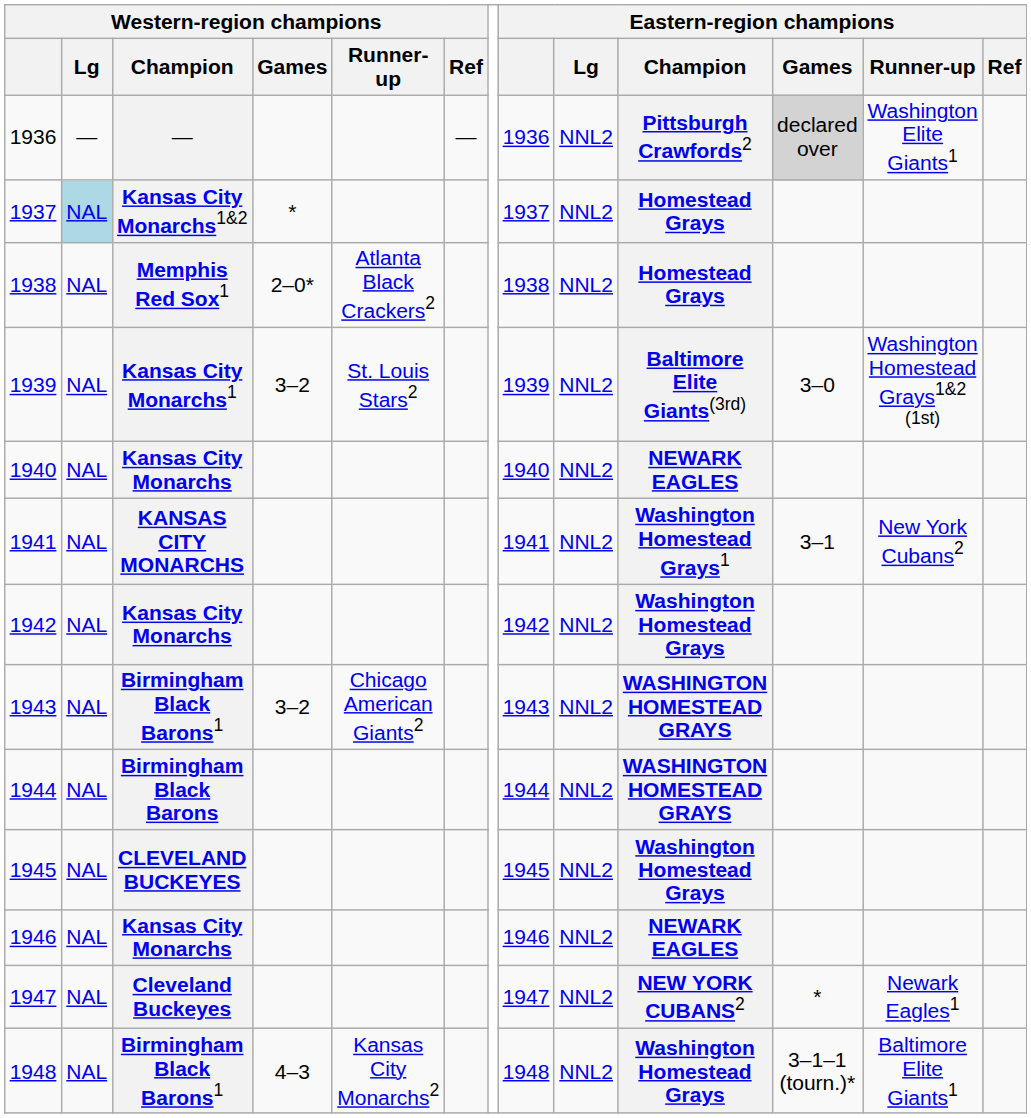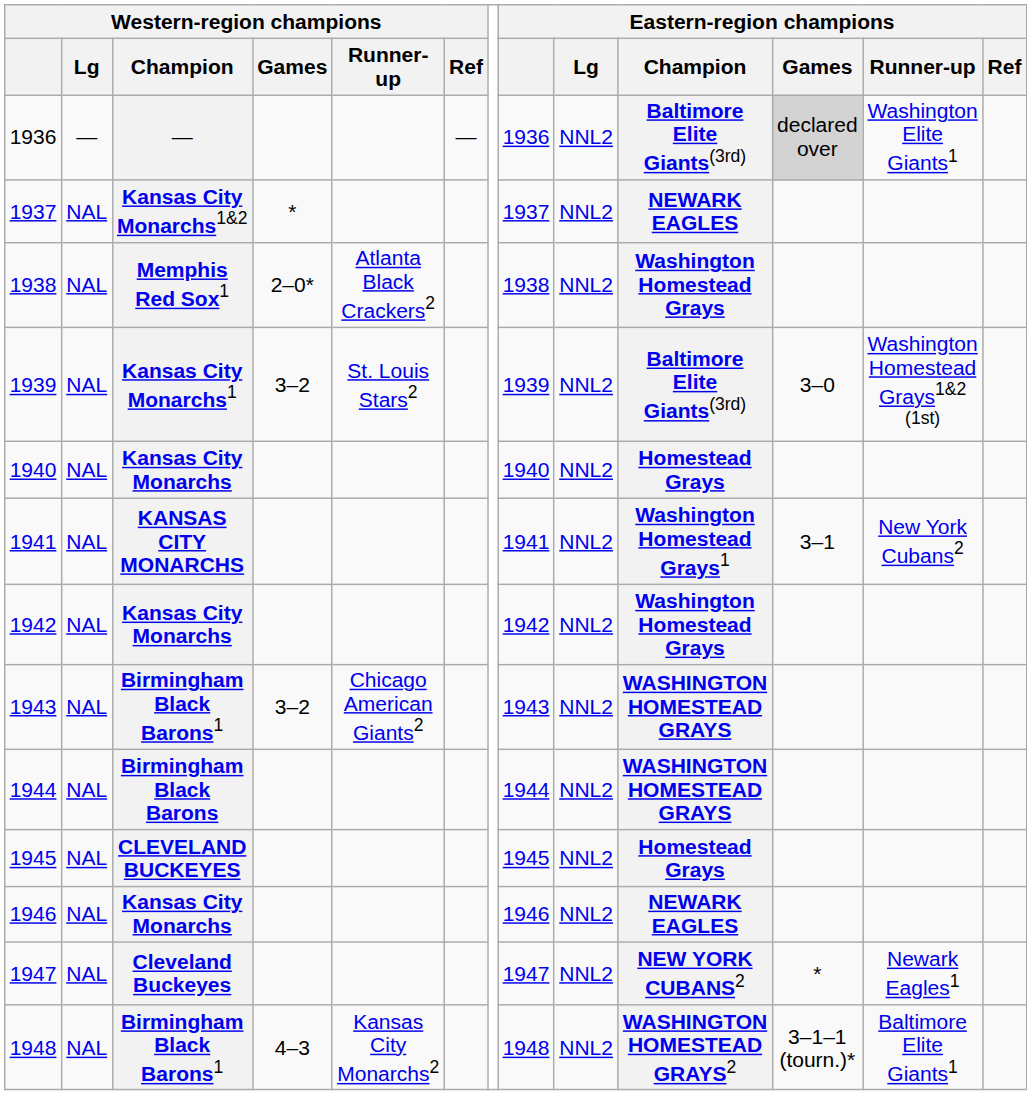(695, 138) Pittsburgh Crawfords2 -> (695, 138) Baltimore Elite Giants(3rd)
(87, 211) lightblue background -> (87, 211) no background
(695, 211) Homestead Grays -> (695, 211) NEWARK EAGLES
(695, 285) Homestead Grays -> (695, 285) Washington Homestead Grays
(695, 471) NEWARK EAGLES -> (695, 471) Homestead Grays
(695, 870) Washington Homestead Grays -> (695, 858) Homestead Grays
(695, 1071) Washington Homestead Grays -> (695, 1048) WASHINGTON HOMESTEAD GRAYS2
